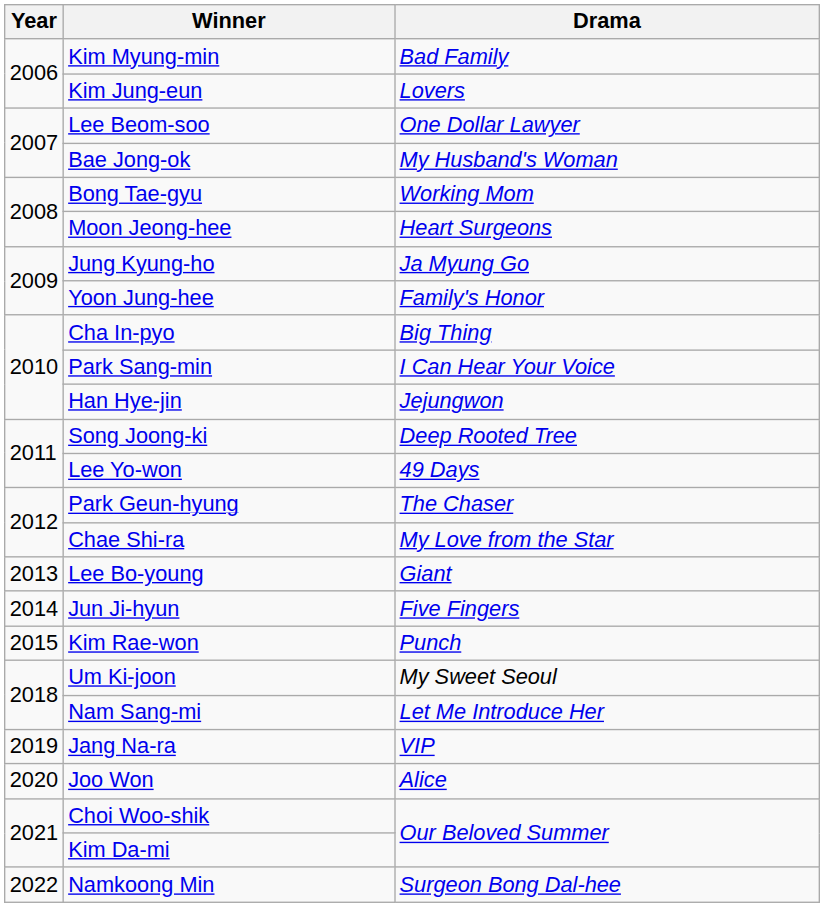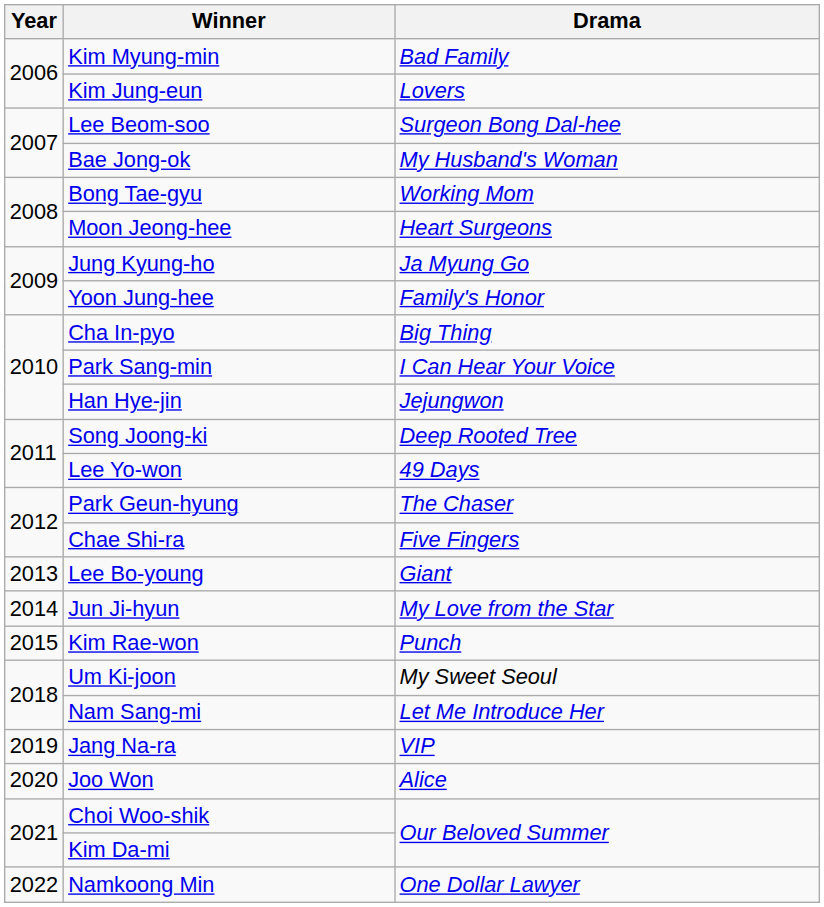(490, 125) One Dollar Lawyer -> (510, 125) Surgeon Bong Dal-hee
(507, 539) My Love from the Star -> (459, 539) Five Fingers
(459, 608) Five Fingers -> (507, 608) My Love from the Star
(510, 884) Surgeon Bong Dal-hee -> (490, 884) One Dollar Lawyer
